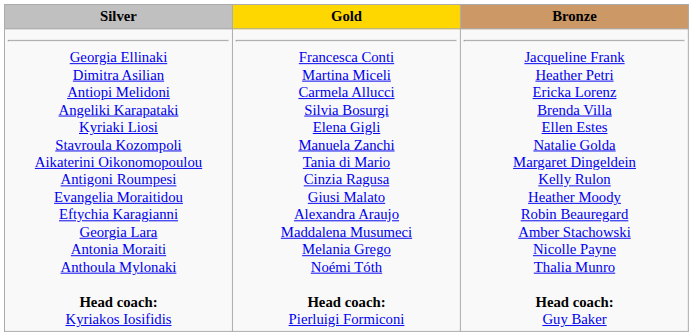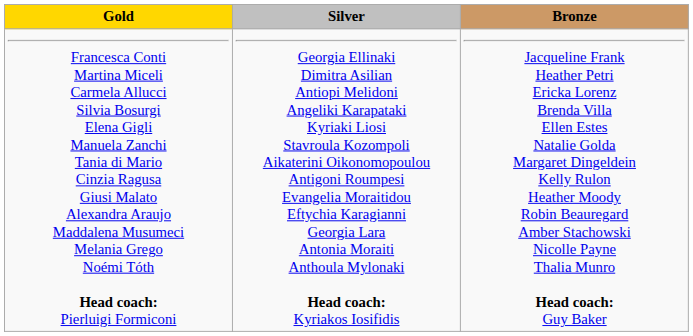columns swapped: (346, 16) <-> (118, 16)
